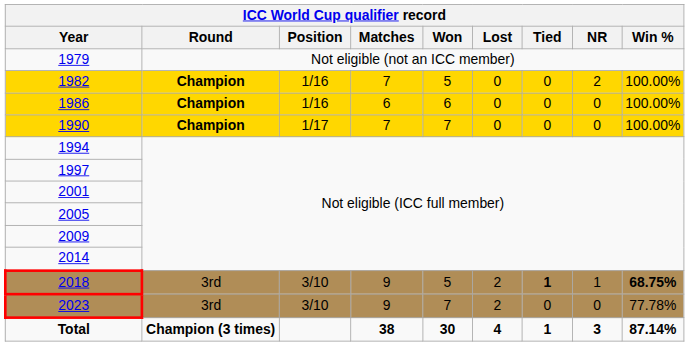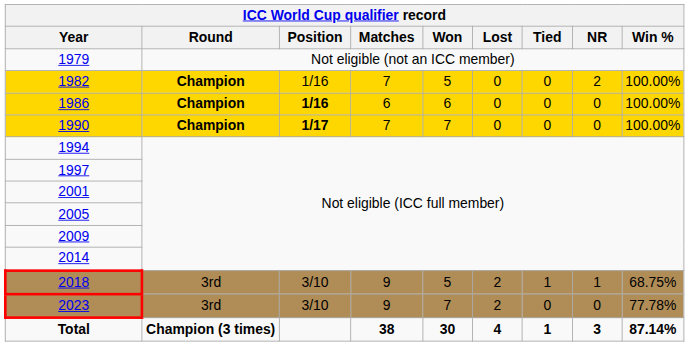(315, 103) normal -> (315, 103) bold
(315, 125) normal -> (315, 125) bold
(547, 282) bold -> (547, 282) normal
(653, 282) bold -> (653, 282) normal
